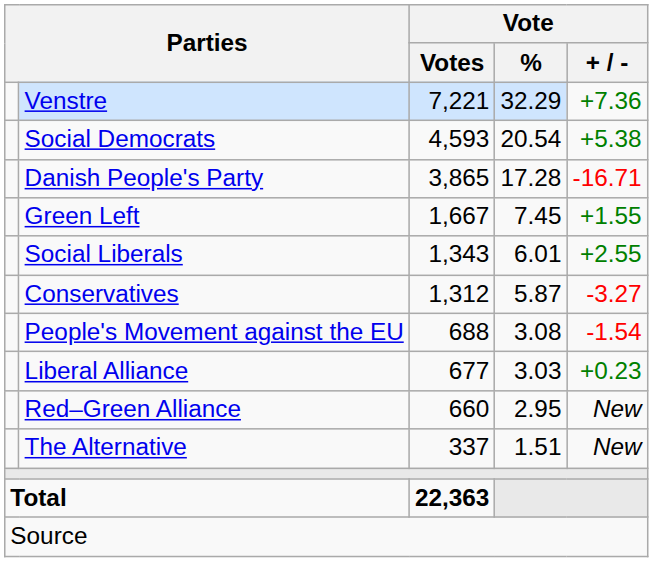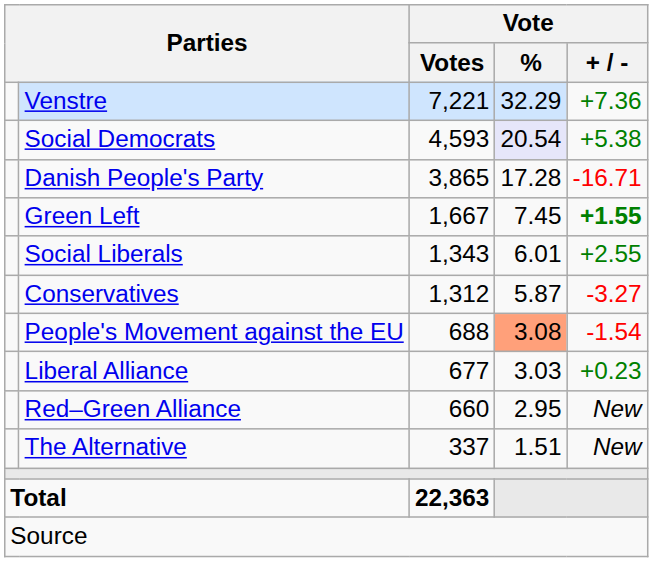(531, 139) no background -> (531, 139) lavender background
(611, 216) normal -> (611, 216) bold
(538, 332) no background -> (538, 332) lightsalmon background
